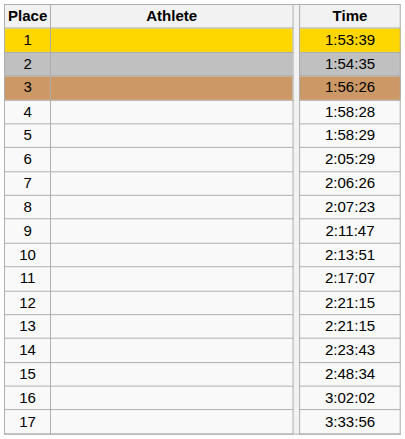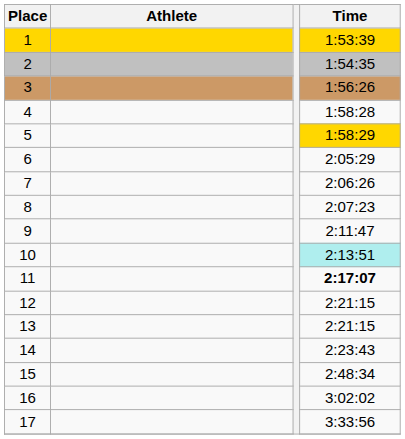(350, 135) no background -> (350, 135) gold background
(350, 254) no background -> (350, 254) paleturquoise background
(350, 278) normal -> (350, 278) bold
